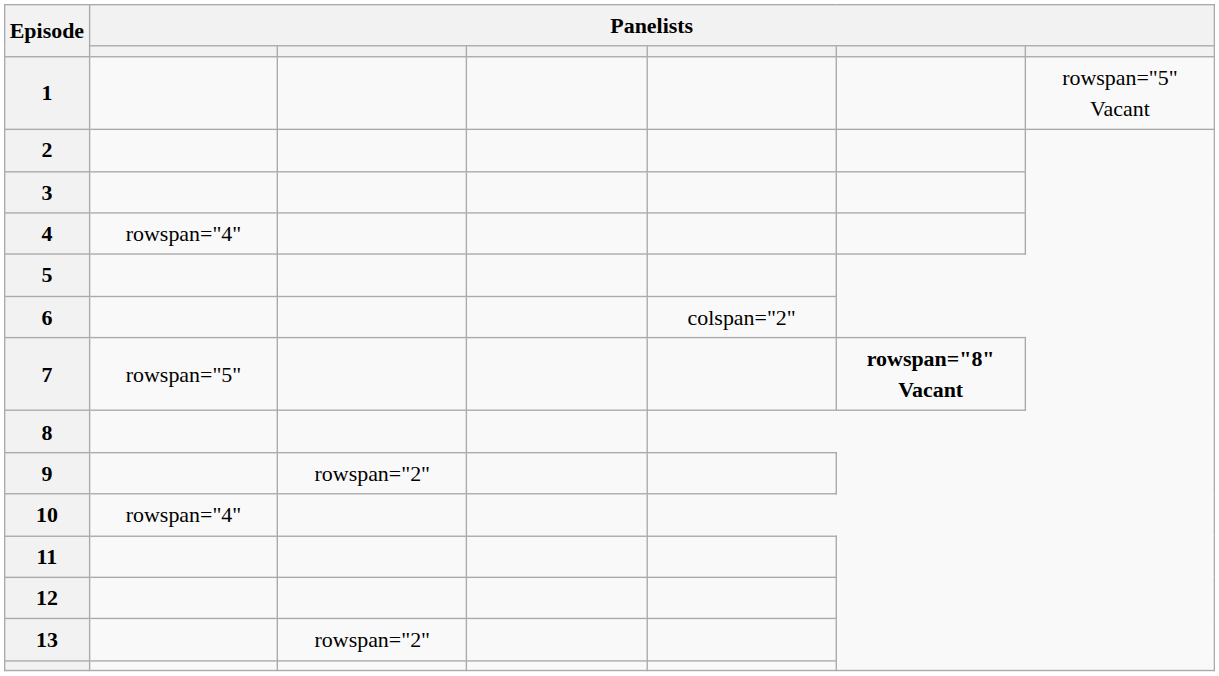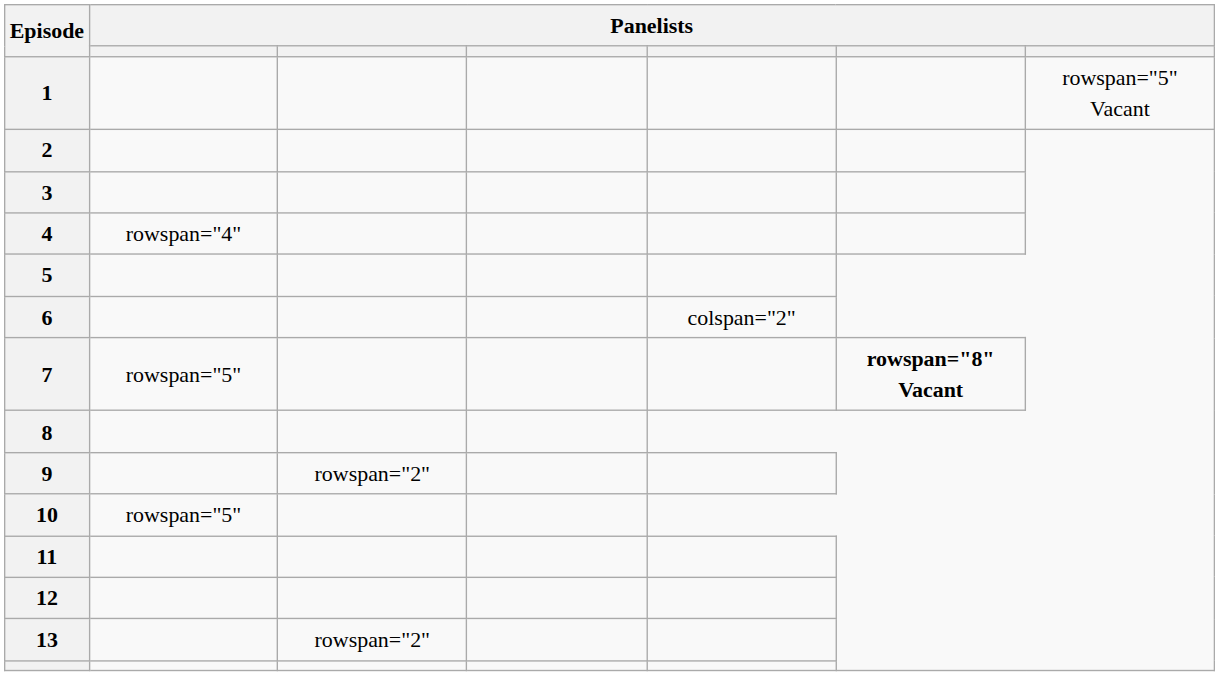(184, 515) rowspan="4" -> (184, 515) rowspan="5"
